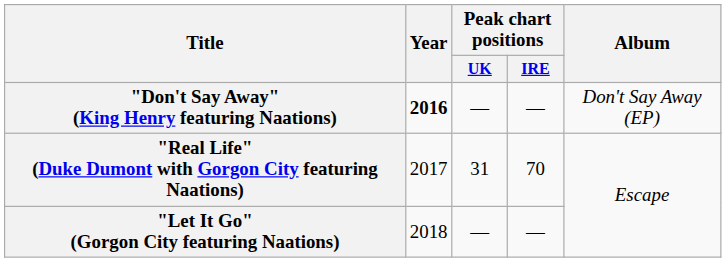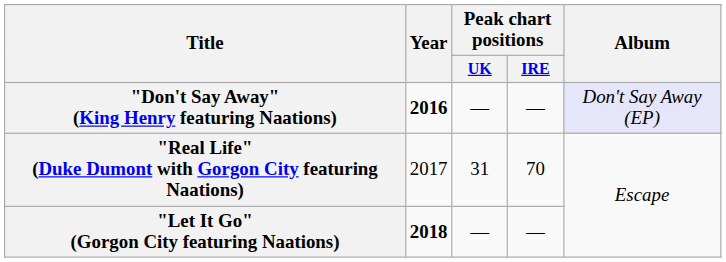(642, 107) no background -> (642, 107) lavender background
(429, 231) normal -> (429, 231) bold
